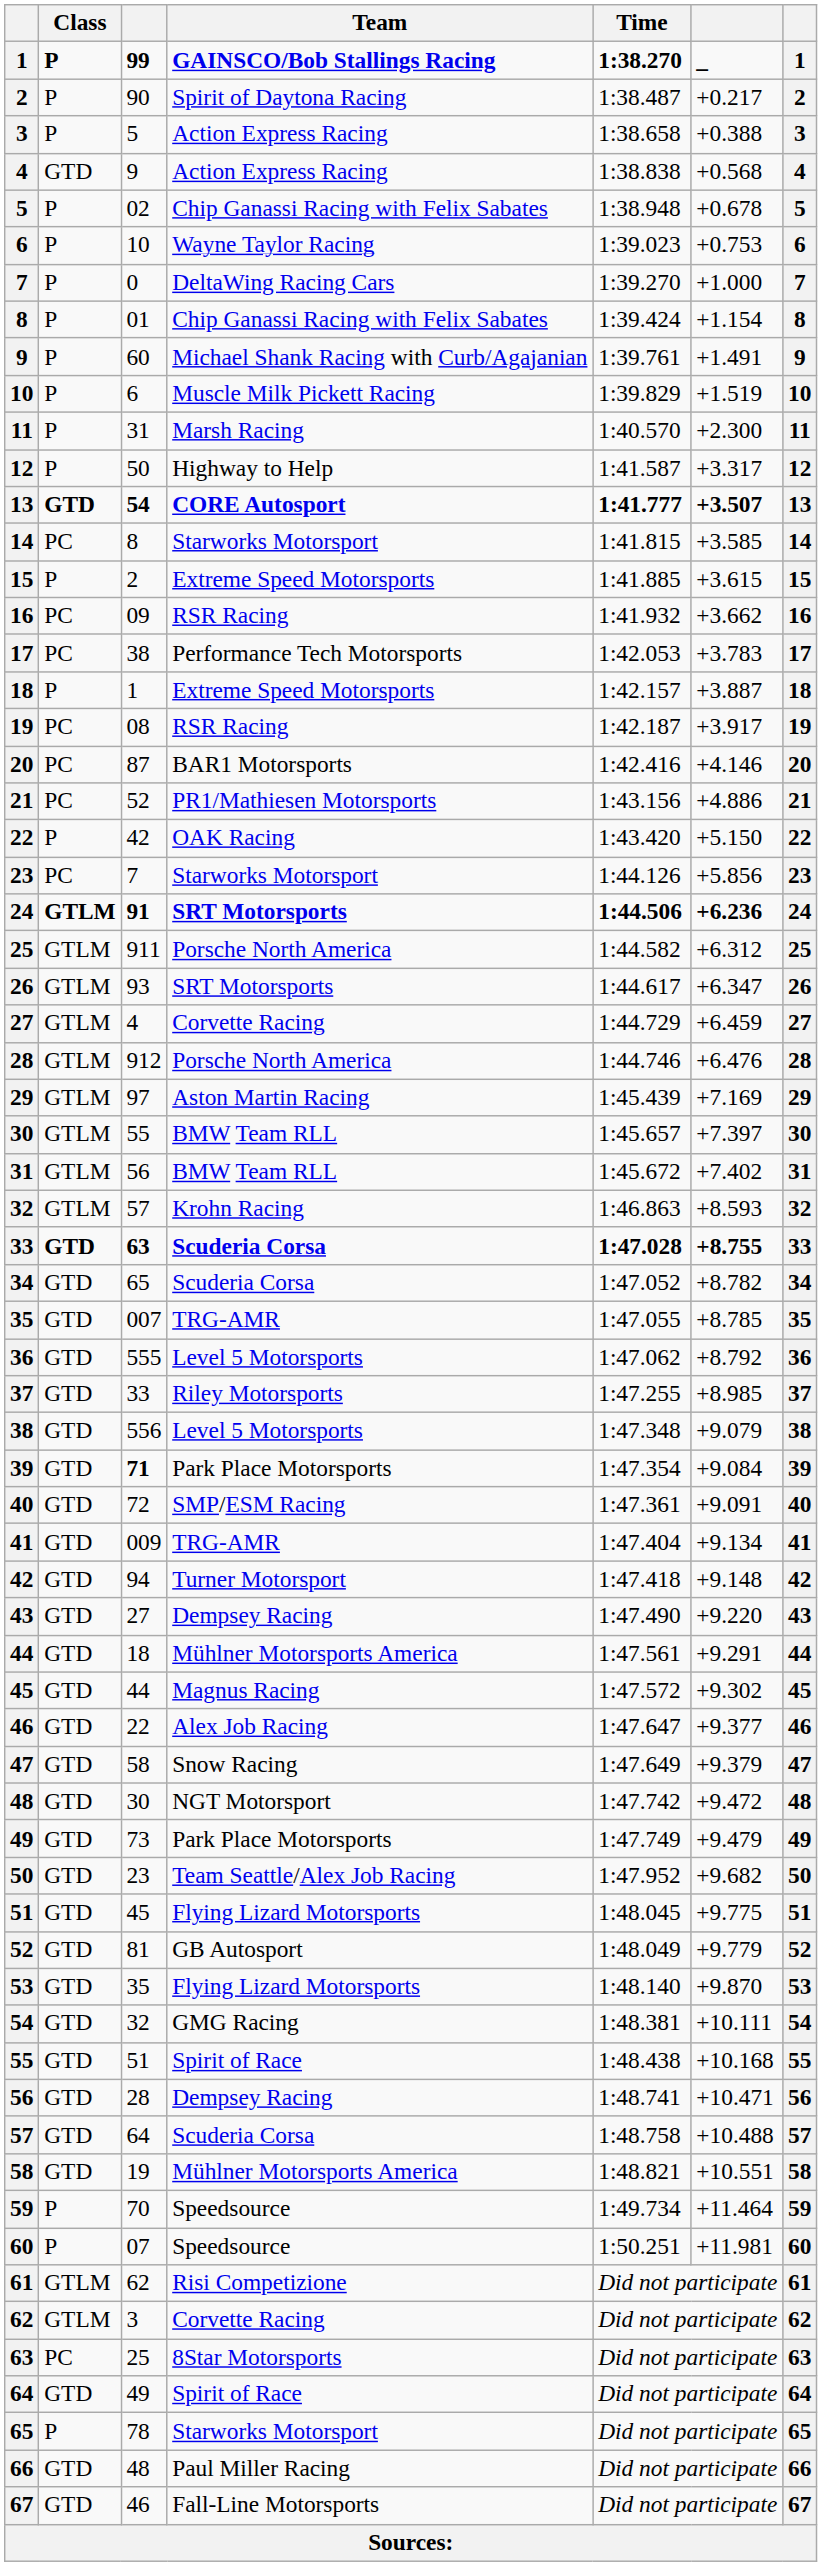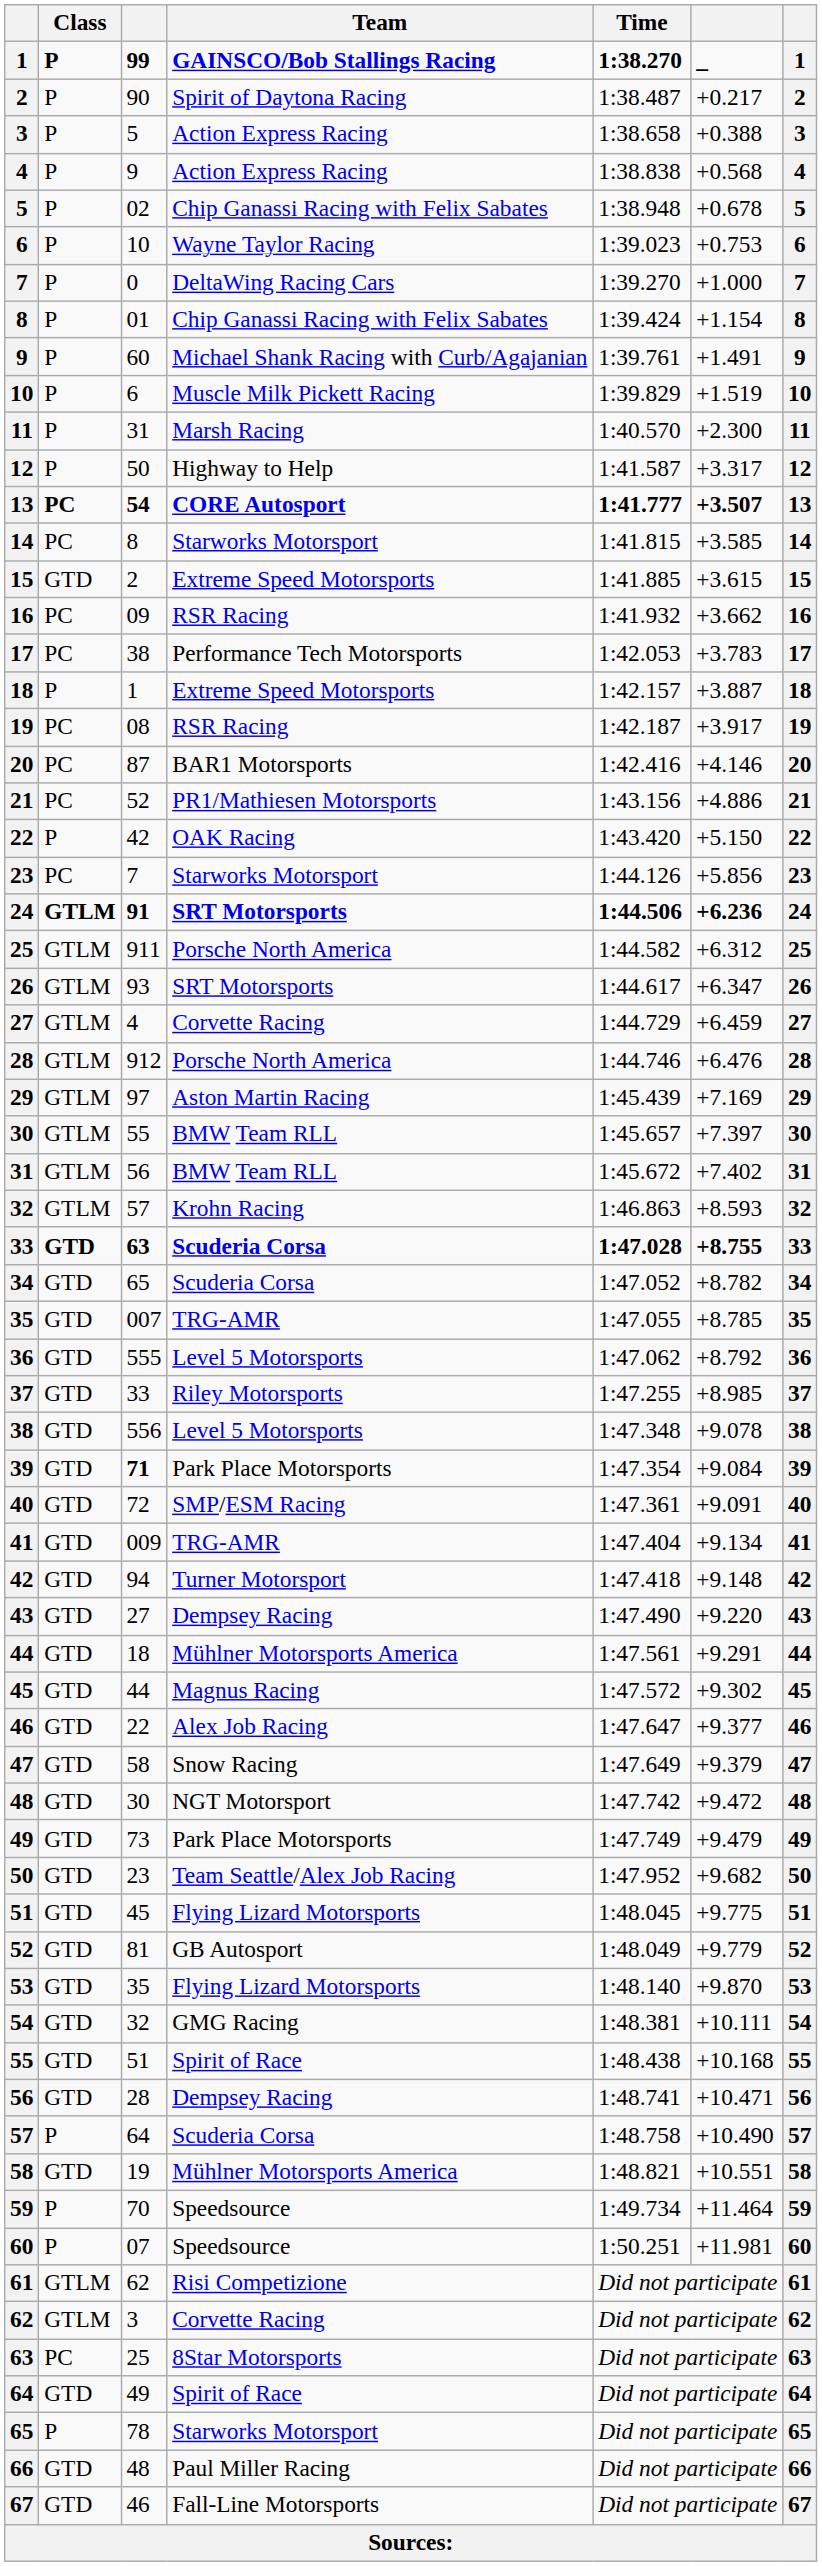(68, 171) GTD -> (51, 171) P
(70, 504) GTD -> (60, 504) PC
(51, 578) P -> (68, 578) GTD
(729, 1430) +9.079 -> (729, 1430) +9.078
(68, 2134) GTD -> (51, 2134) P
(735, 2134) +10.488 -> (735, 2134) +10.490
